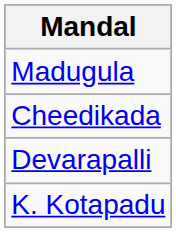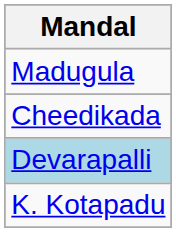(81, 159) no background -> (81, 159) lightblue background
